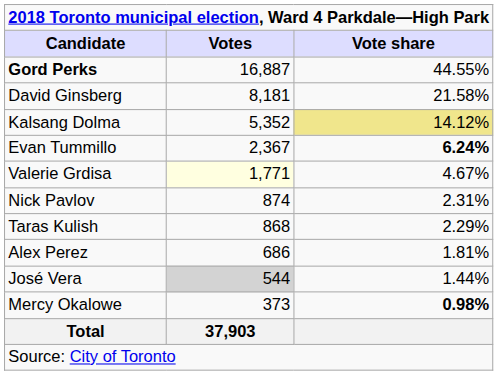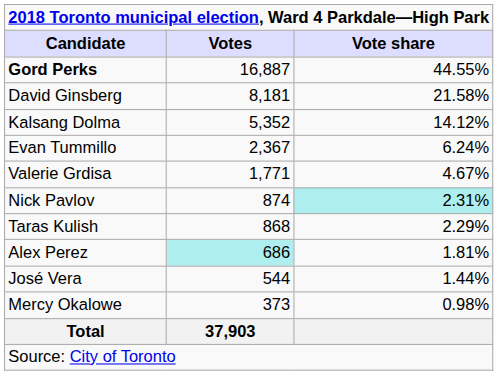(461, 122) khaki background -> (461, 122) no background
(466, 148) bold -> (466, 148) normal
(270, 174) lightyellow background -> (270, 174) no background
(466, 200) no background -> (466, 200) paleturquoise background
(276, 252) no background -> (276, 252) paleturquoise background
(276, 278) lightgrey background -> (276, 278) no background
(466, 305) bold -> (466, 305) normal
